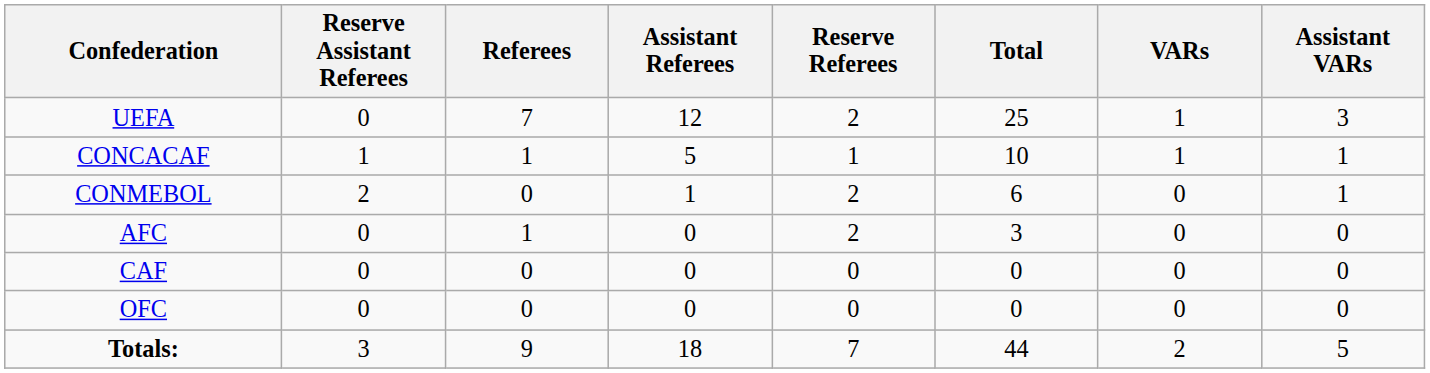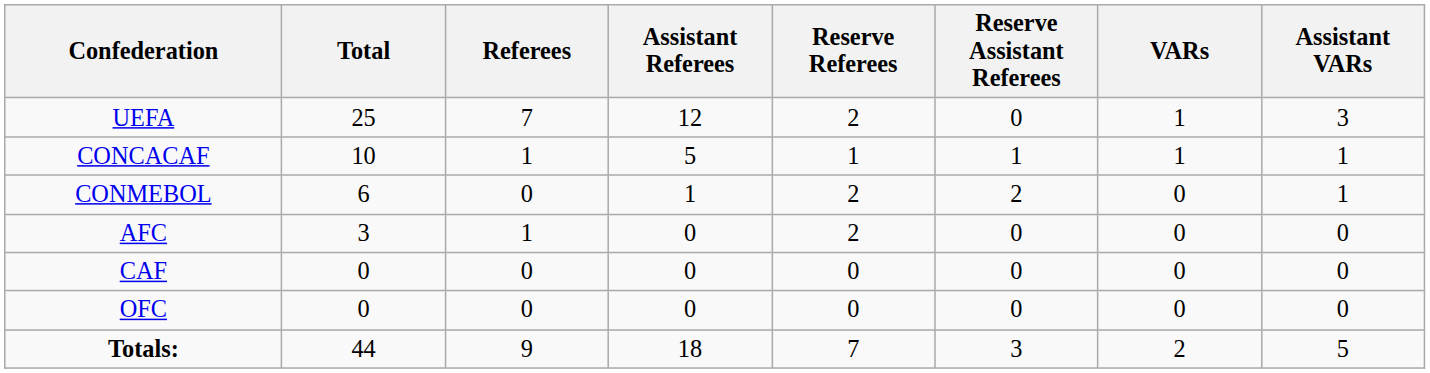columns swapped: (1016, 51) <-> (364, 51)
